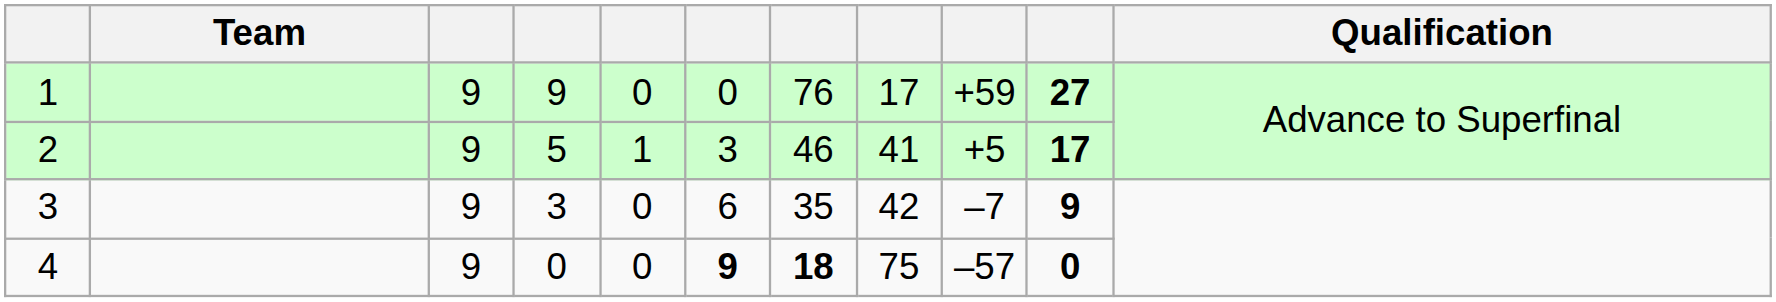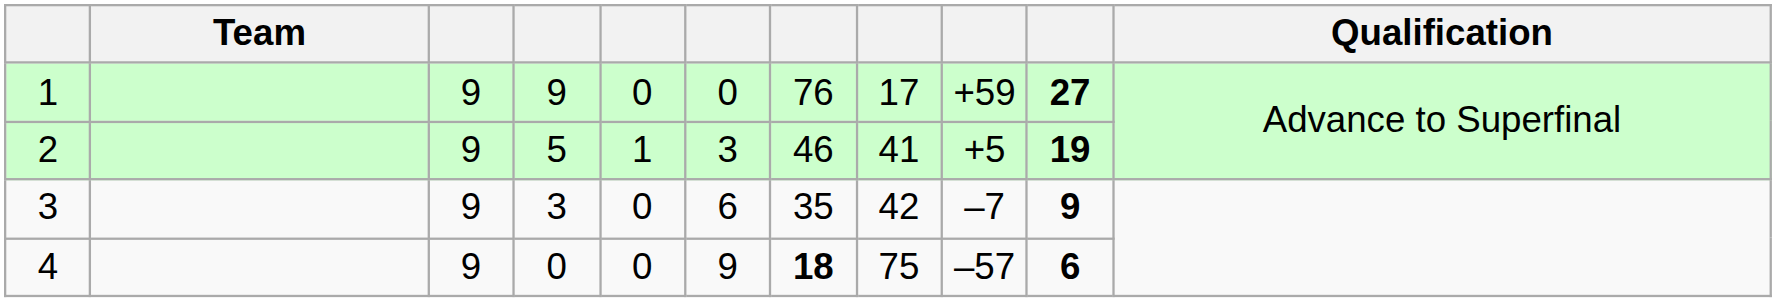(1070, 149) 17 -> (1070, 149) 19
(728, 265) bold -> (728, 265) normal
(1070, 265) 0 -> (1070, 265) 6
